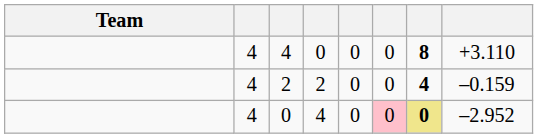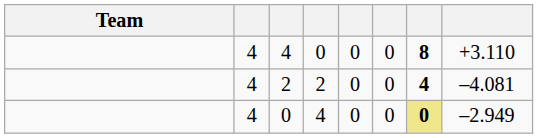(487, 84) –0.159 -> (487, 84) –4.081
(390, 116) pink background -> (390, 116) no background
(487, 116) –2.952 -> (487, 116) –2.949
